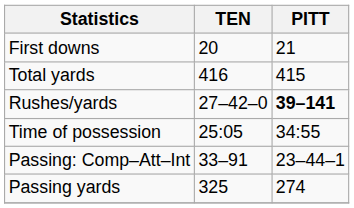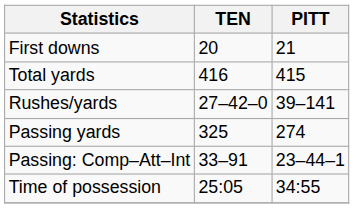(305, 103) bold -> (305, 103) normal
rows swapped: (64, 188) <-> (85, 132)
